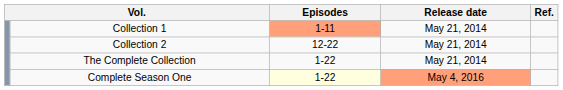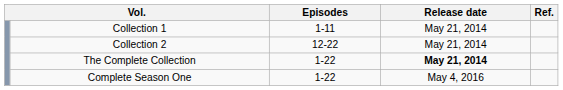(325, 28) lightsalmon background -> (325, 28) no background
(456, 61) normal -> (456, 61) bold
(325, 77) lightyellow background -> (325, 77) no background
(456, 77) lightsalmon background -> (456, 77) no background
